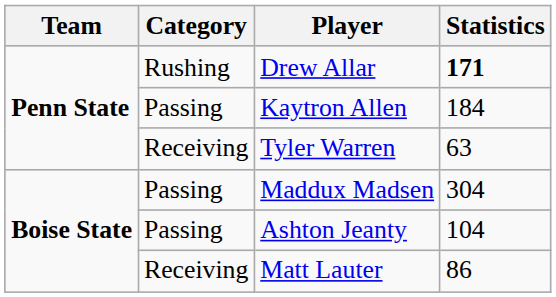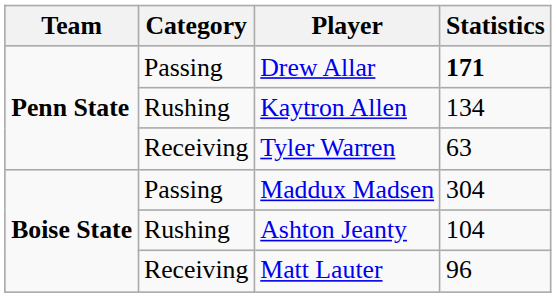(187, 66) Rushing -> (183, 66) Passing
(183, 107) Passing -> (187, 107) Rushing
(465, 107) 184 -> (465, 107) 134
(183, 229) Passing -> (187, 229) Rushing
(459, 270) 86 -> (459, 270) 96
